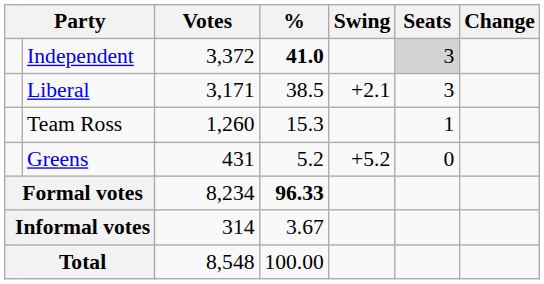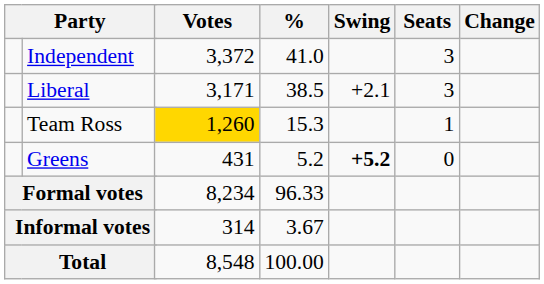(305, 55) bold -> (305, 55) normal
(449, 55) lightgrey background -> (449, 55) no background
(230, 124) no background -> (230, 124) gold background
(371, 158) normal -> (371, 158) bold
(300, 192) bold -> (300, 192) normal
